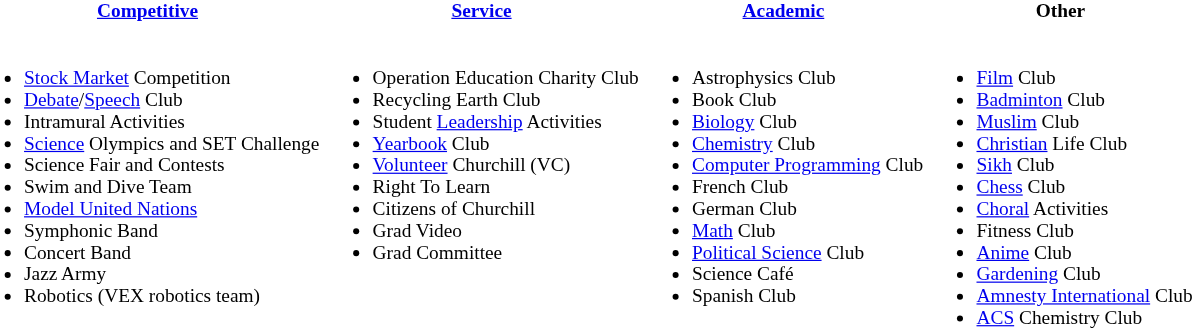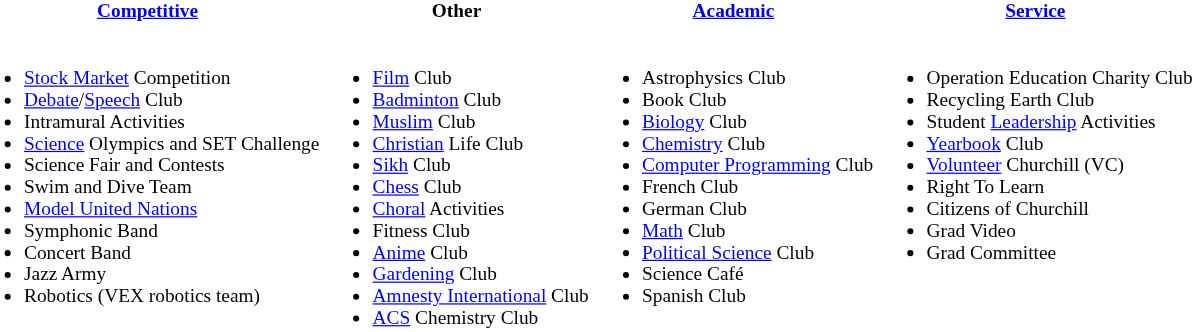columns swapped: (481, 10) <-> (1060, 10)
